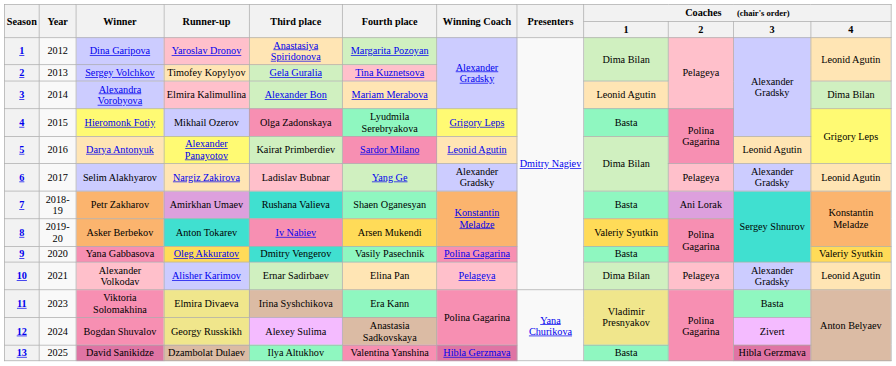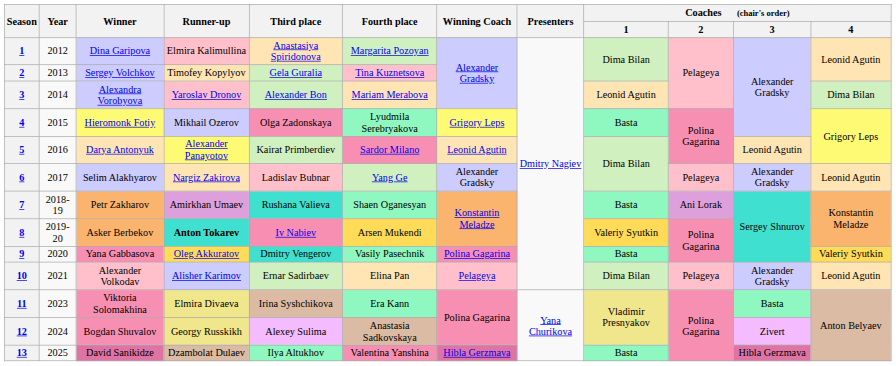(206, 52) Yaroslav Dronov -> (206, 52) Elmira Kalimullina
(206, 95) Elmira Kalimullina -> (206, 95) Yaroslav Dronov
(206, 233) normal -> (206, 233) bold
